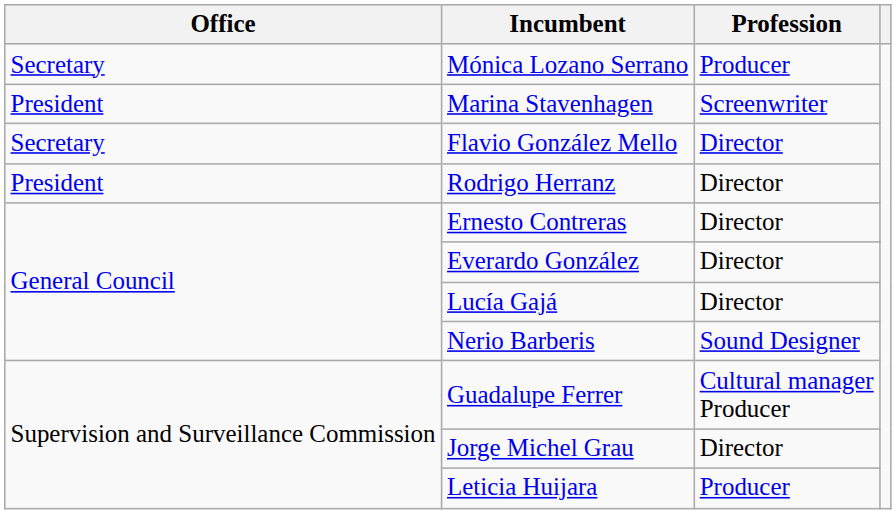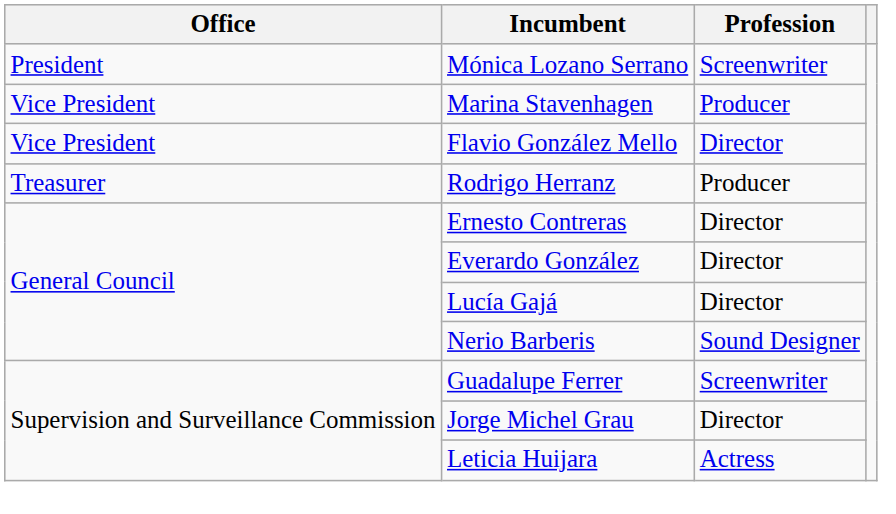(58, 63) Secretary -> (57, 63) President
(745, 63) Producer -> (763, 63) Screenwriter
(57, 103) President -> (83, 103) Vice President
(763, 103) Screenwriter -> (745, 103) Producer
(58, 143) Secretary -> (83, 143) Vice President
(57, 182) President -> (58, 182) Treasurer
(741, 182) Director -> (745, 182) Producer
(787, 394) Cultural manager Producer -> (763, 380) Screenwriter
(745, 487) Producer -> (737, 459) Actress
